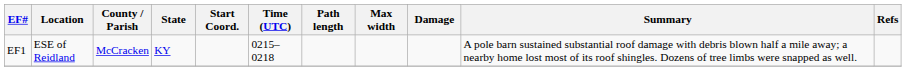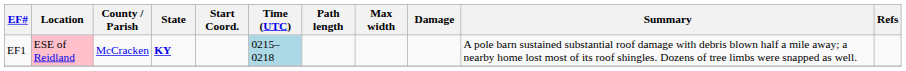(54, 50) no background -> (54, 50) pink background
(162, 50) normal -> (163, 50) bold
(266, 50) no background -> (266, 50) lightblue background
